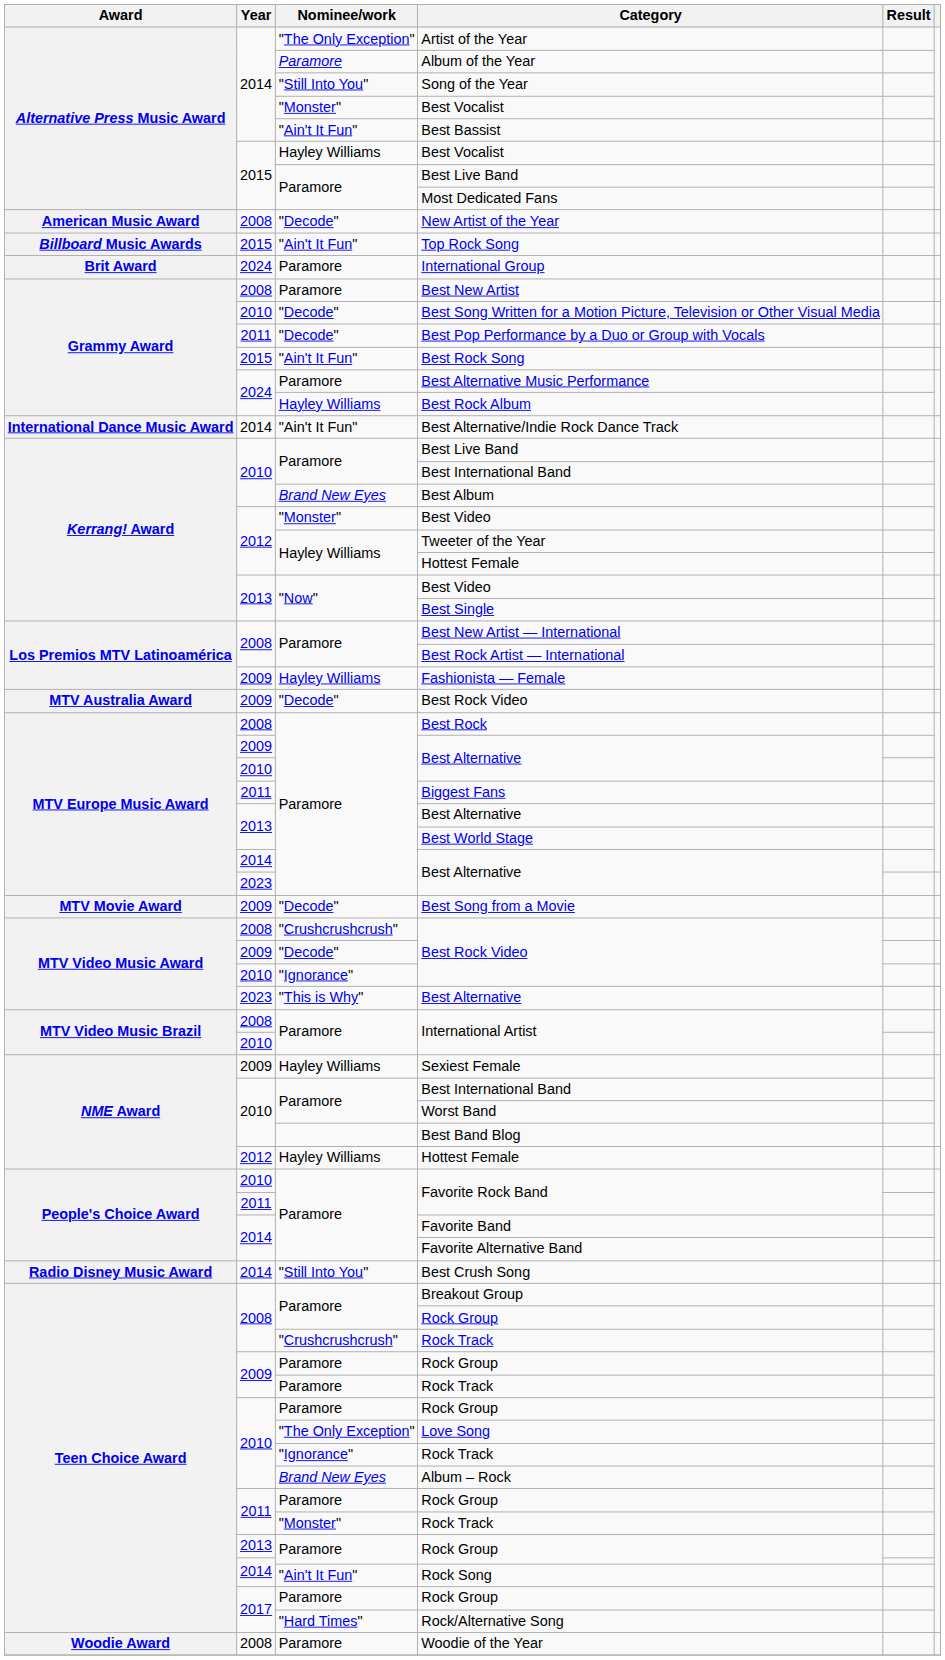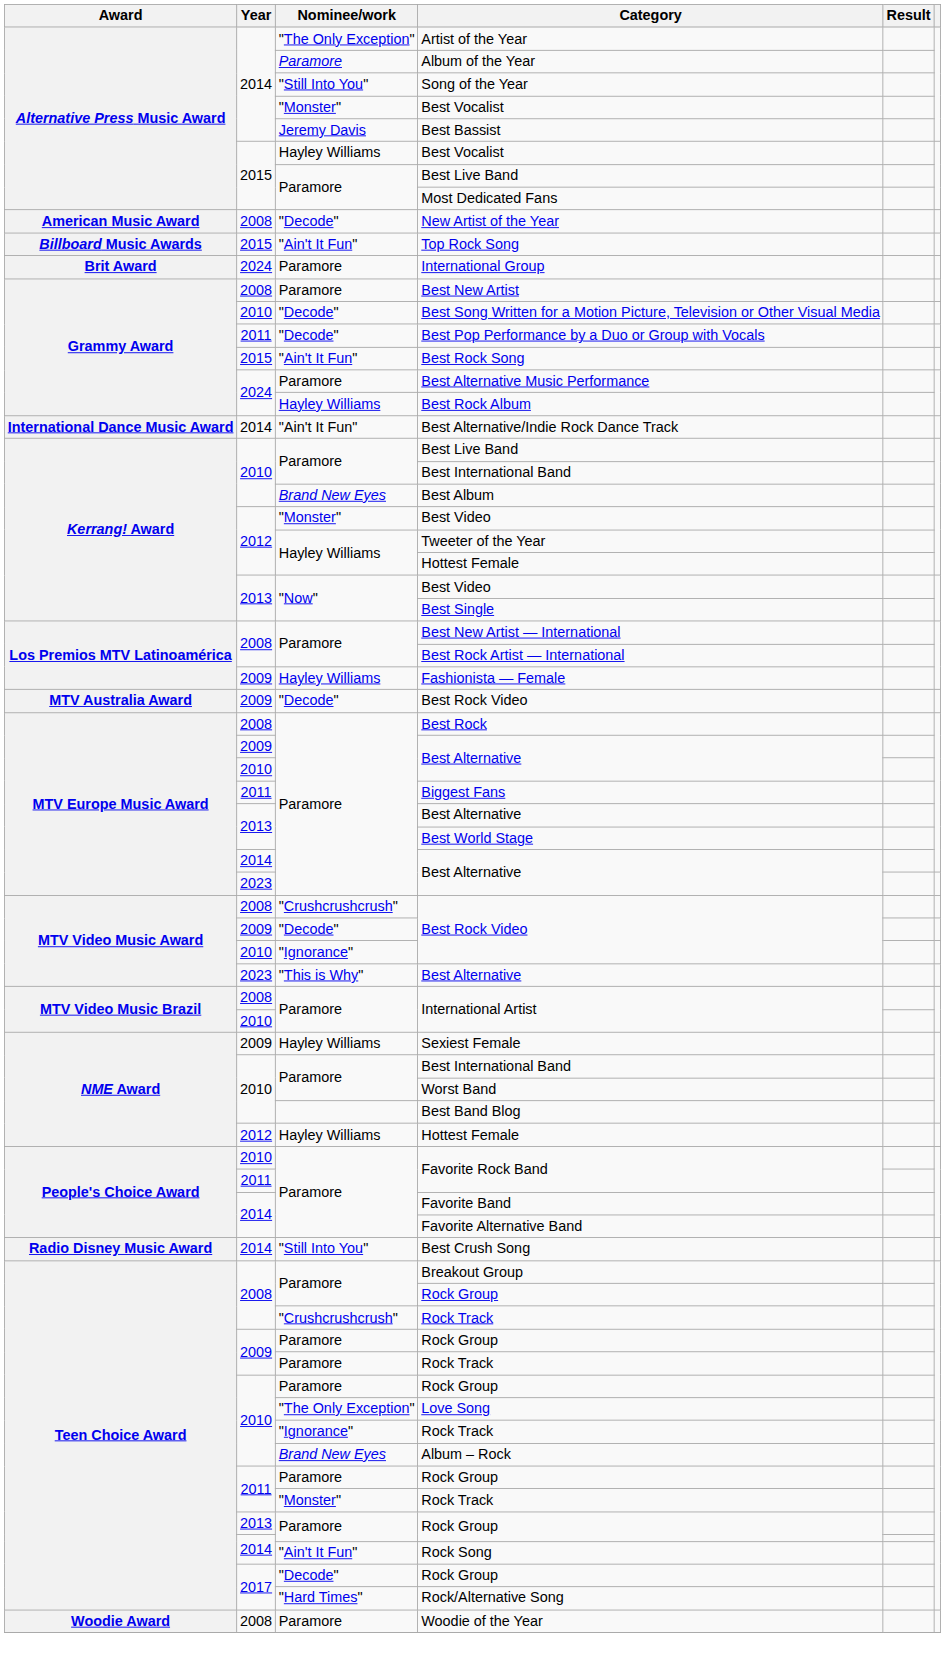(318, 130) "Ain't It Fun" -> (322, 130) Jeremy Davis
- row: (256, 906)
(310, 1598) Paramore -> (309, 1575) "Decode"
